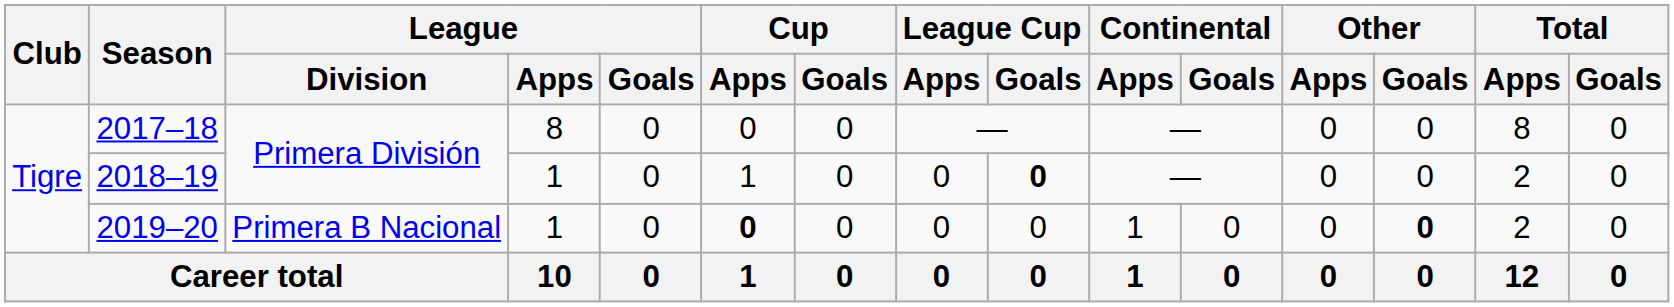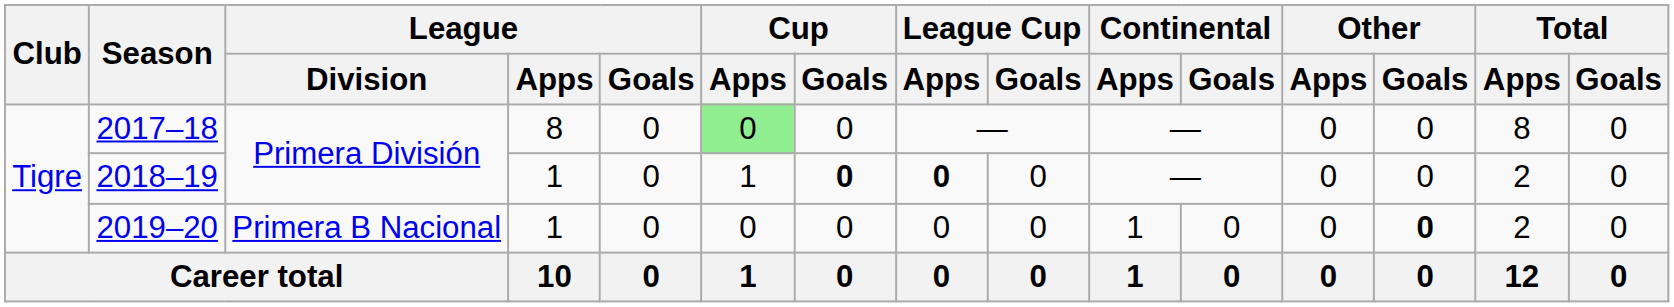(748, 128) no background -> (748, 128) lightgreen background
(845, 177) normal -> (845, 177) bold
(941, 177) normal -> (941, 177) bold
(1038, 177) bold -> (1038, 177) normal
(748, 227) bold -> (748, 227) normal
